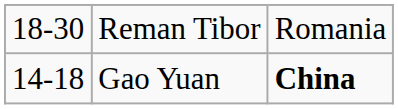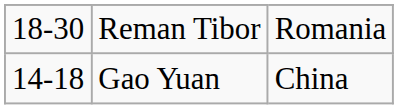(315, 77) bold -> (312, 77) normal
